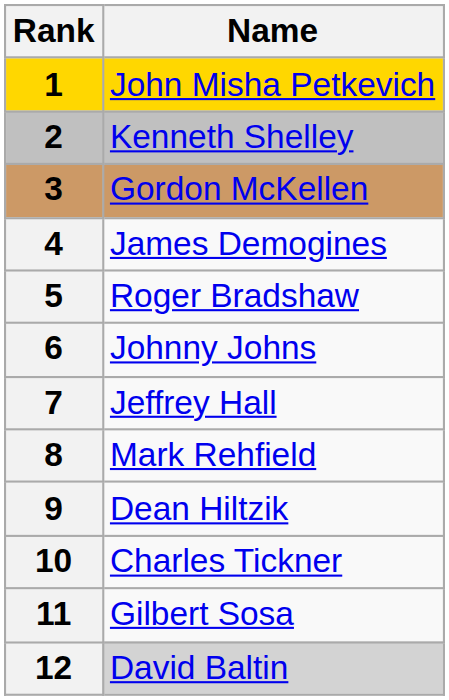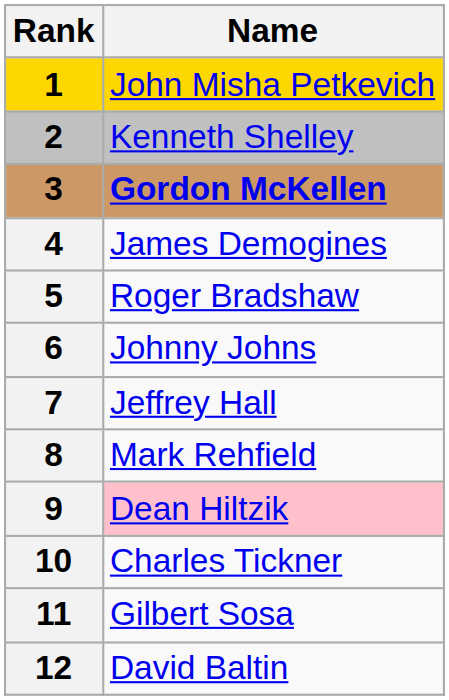(239, 190) normal -> (248, 190) bold
(199, 508) no background -> (199, 508) pink background
(199, 667) lightgrey background -> (199, 667) no background
